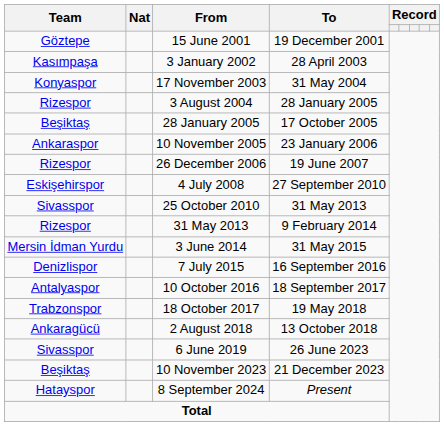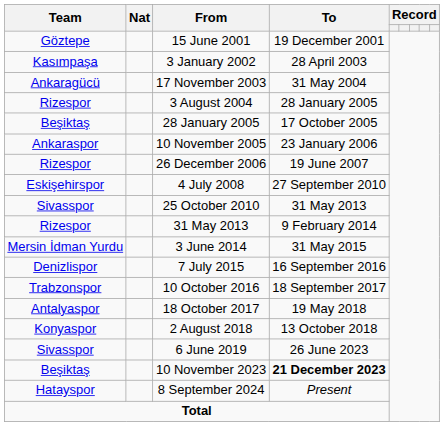(65, 82) Konyaspor -> (65, 82) Ankaragücü
(65, 287) Antalyaspor -> (65, 287) Trabzonspor
(65, 308) Trabzonspor -> (65, 308) Antalyaspor
(65, 329) Ankaragücü -> (65, 329) Konyaspor
(329, 370) normal -> (329, 370) bold
